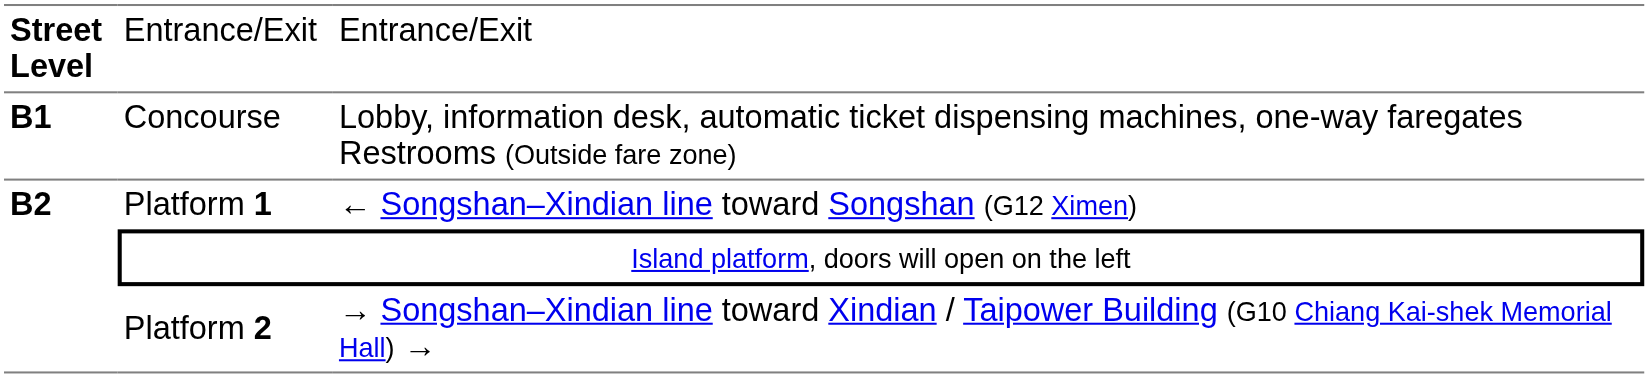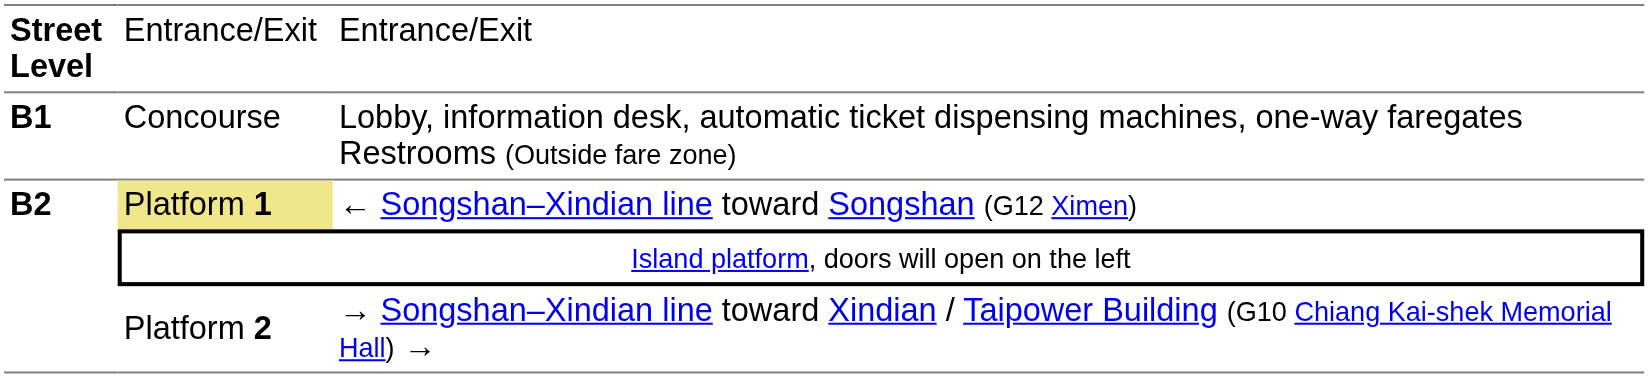(198, 204) no background -> (198, 204) khaki background
